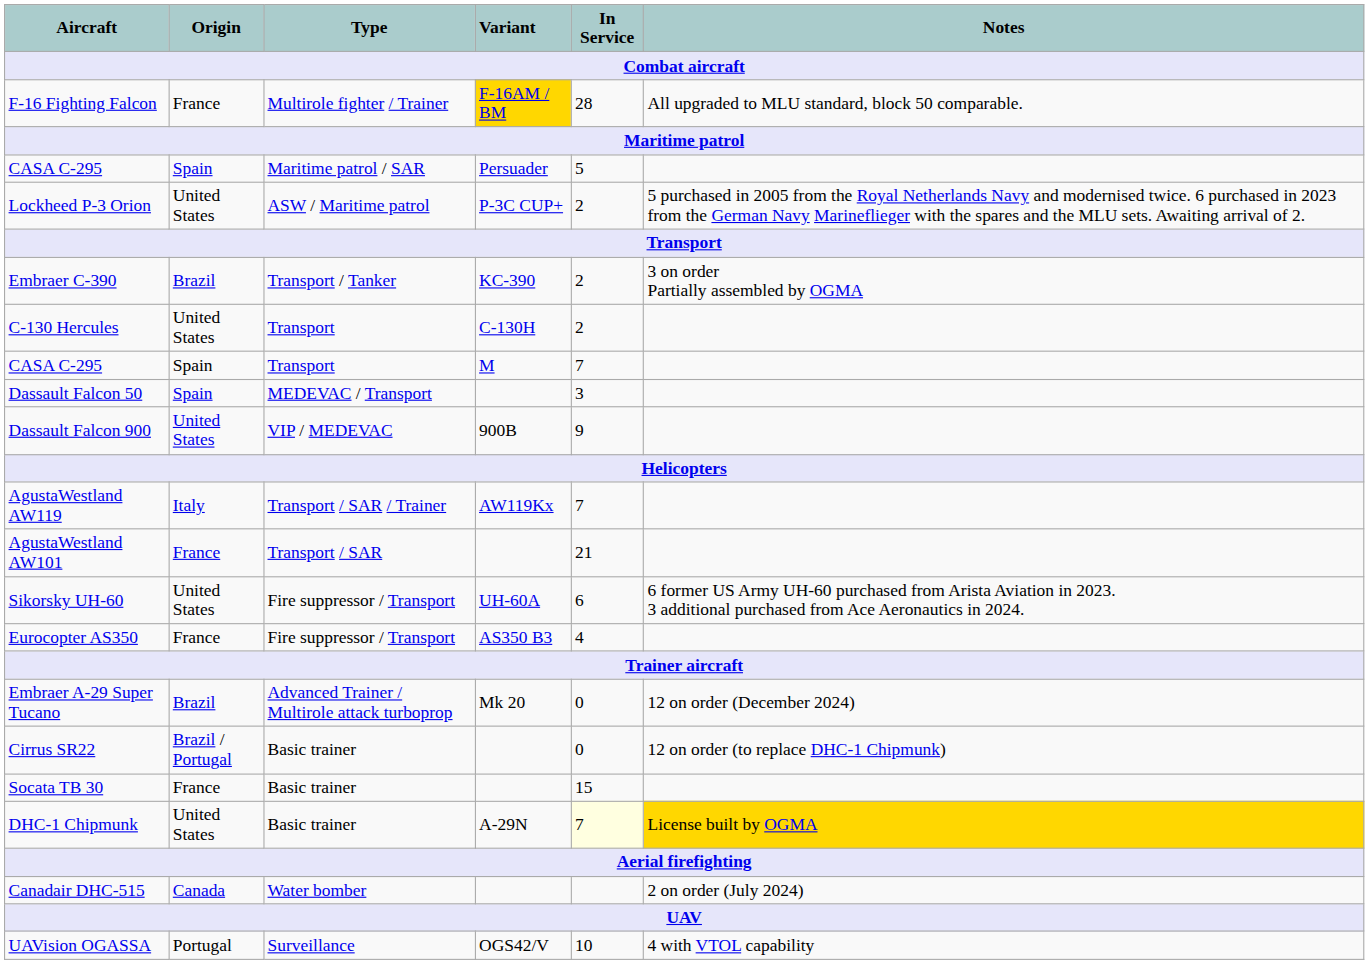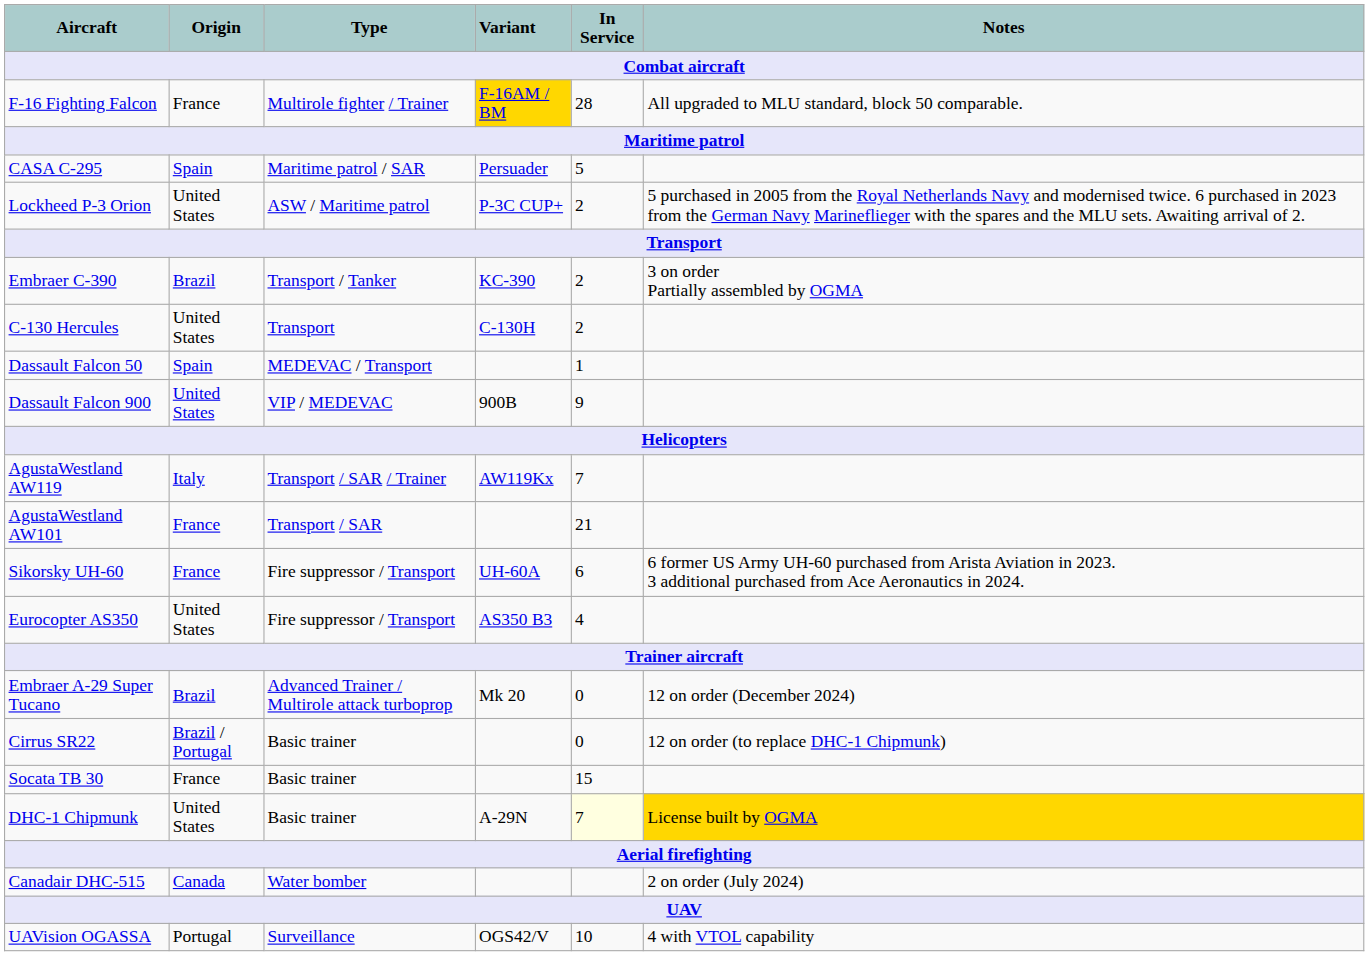- row: (55, 365)
(579, 393) 3 -> (579, 365) 1
(197, 599) United States -> (197, 572) France
(197, 637) France -> (197, 619) United States
